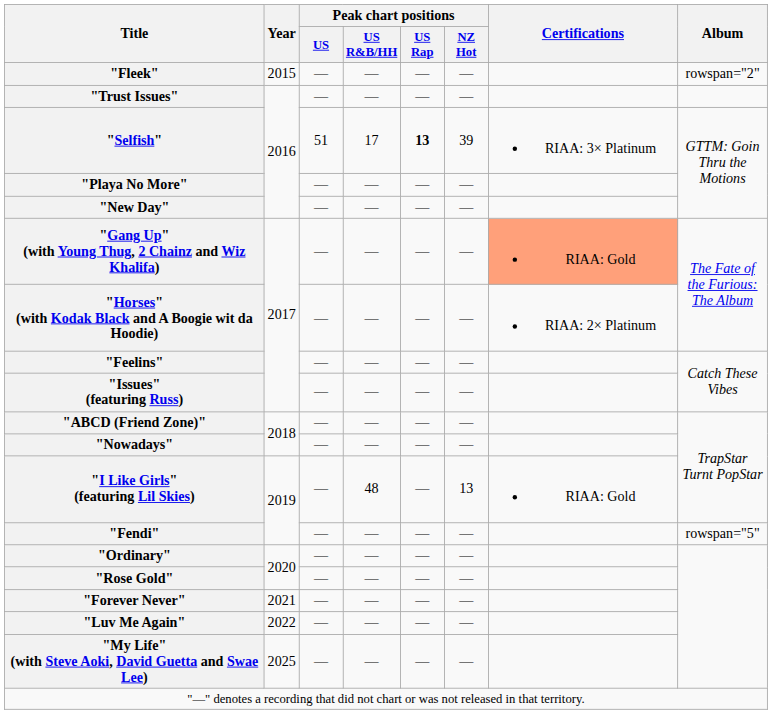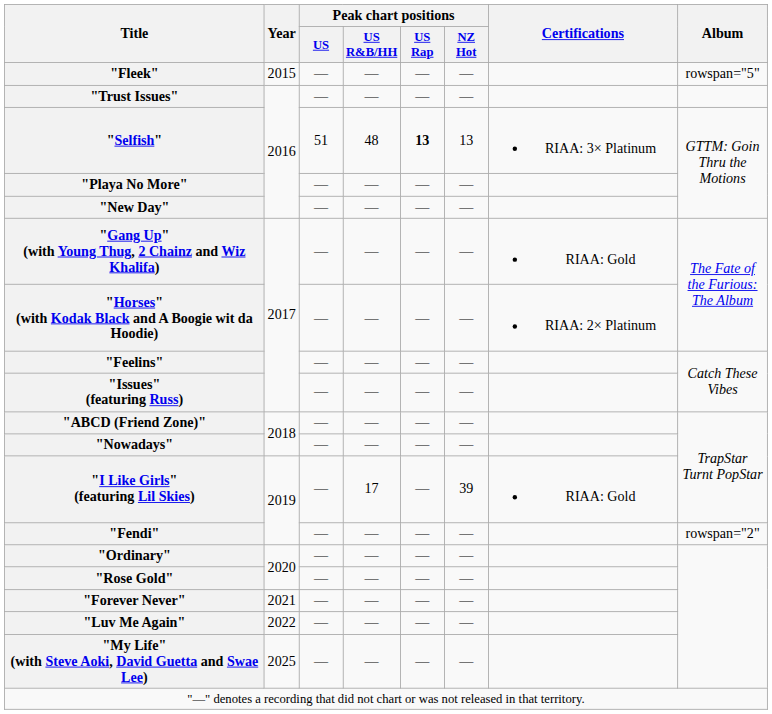(723, 73) rowspan="2" -> (723, 73) rowspan="5"
(372, 140) 17 -> (372, 140) 48
(466, 140) 39 -> (466, 140) 13
(583, 259) lightsalmon background -> (583, 259) no background
(372, 489) 48 -> (372, 489) 17
(466, 489) 13 -> (466, 489) 39
(723, 533) rowspan="5" -> (723, 533) rowspan="2"
